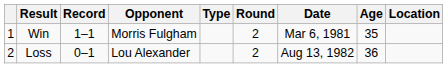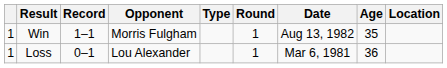(256, 33) 2 -> (256, 33) 1
(317, 33) Mar 6, 1981 -> (317, 33) Aug 13, 1982
(11, 53) 2 -> (11, 53) 1
(256, 53) 2 -> (256, 53) 1
(317, 53) Aug 13, 1982 -> (317, 53) Mar 6, 1981
